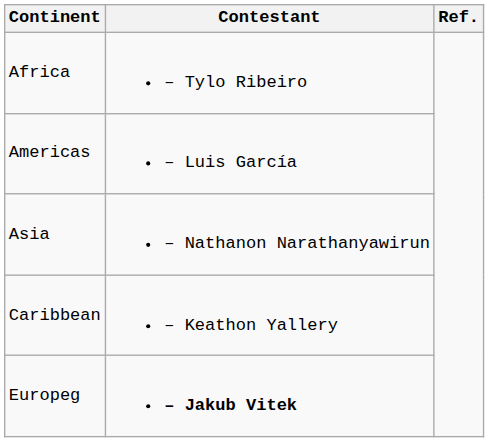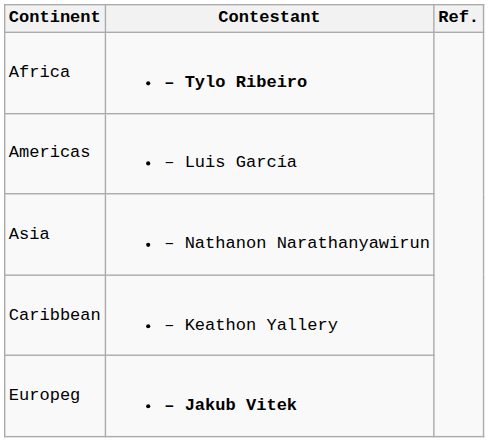(269, 83) normal -> (269, 83) bold
